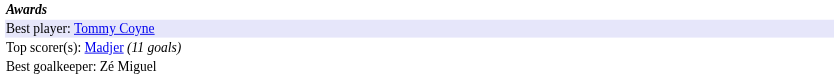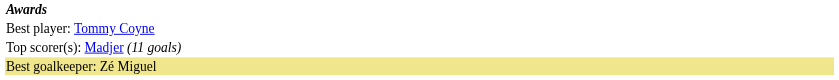(80, 28) lavender background -> (80, 28) no background
(81, 66) no background -> (81, 66) khaki background
